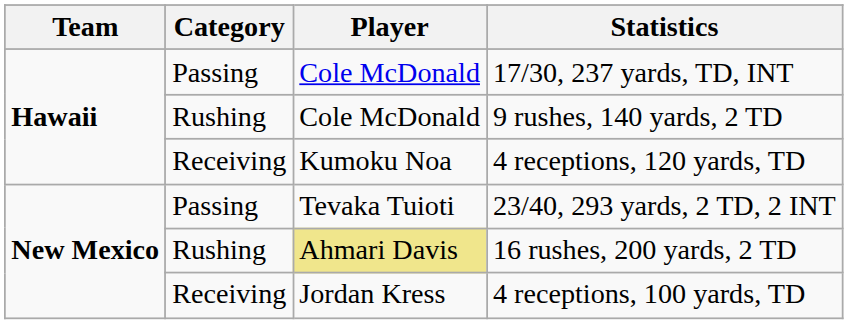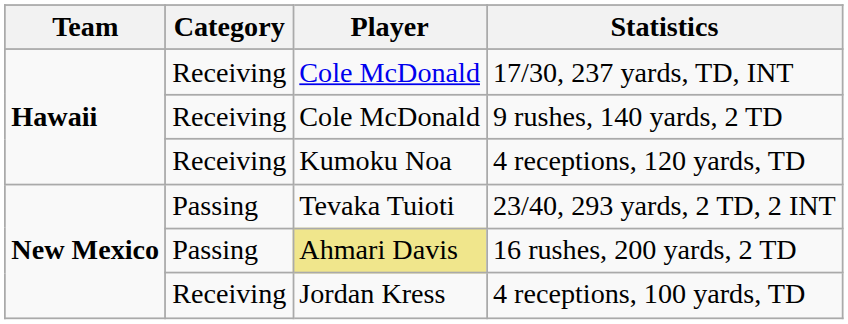(215, 71) Passing -> (229, 71) Receiving
(219, 116) Rushing -> (229, 116) Receiving
(219, 250) Rushing -> (215, 250) Passing
